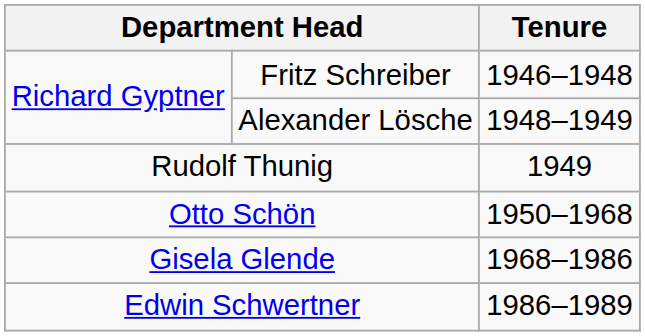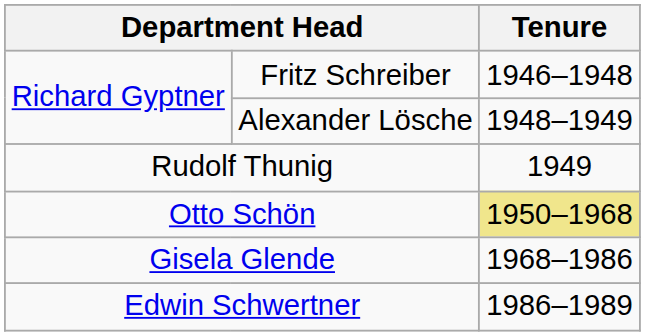(560, 213) no background -> (560, 213) khaki background
